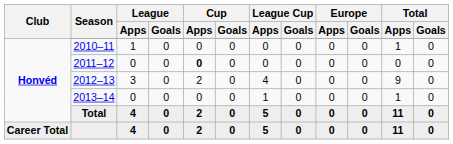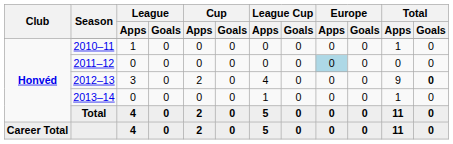(199, 64) bold -> (199, 64) normal
(332, 64) no background -> (332, 64) lightblue background
(431, 81) normal -> (431, 81) bold
